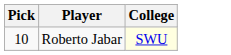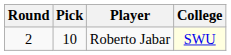+ column: (29, 15)
